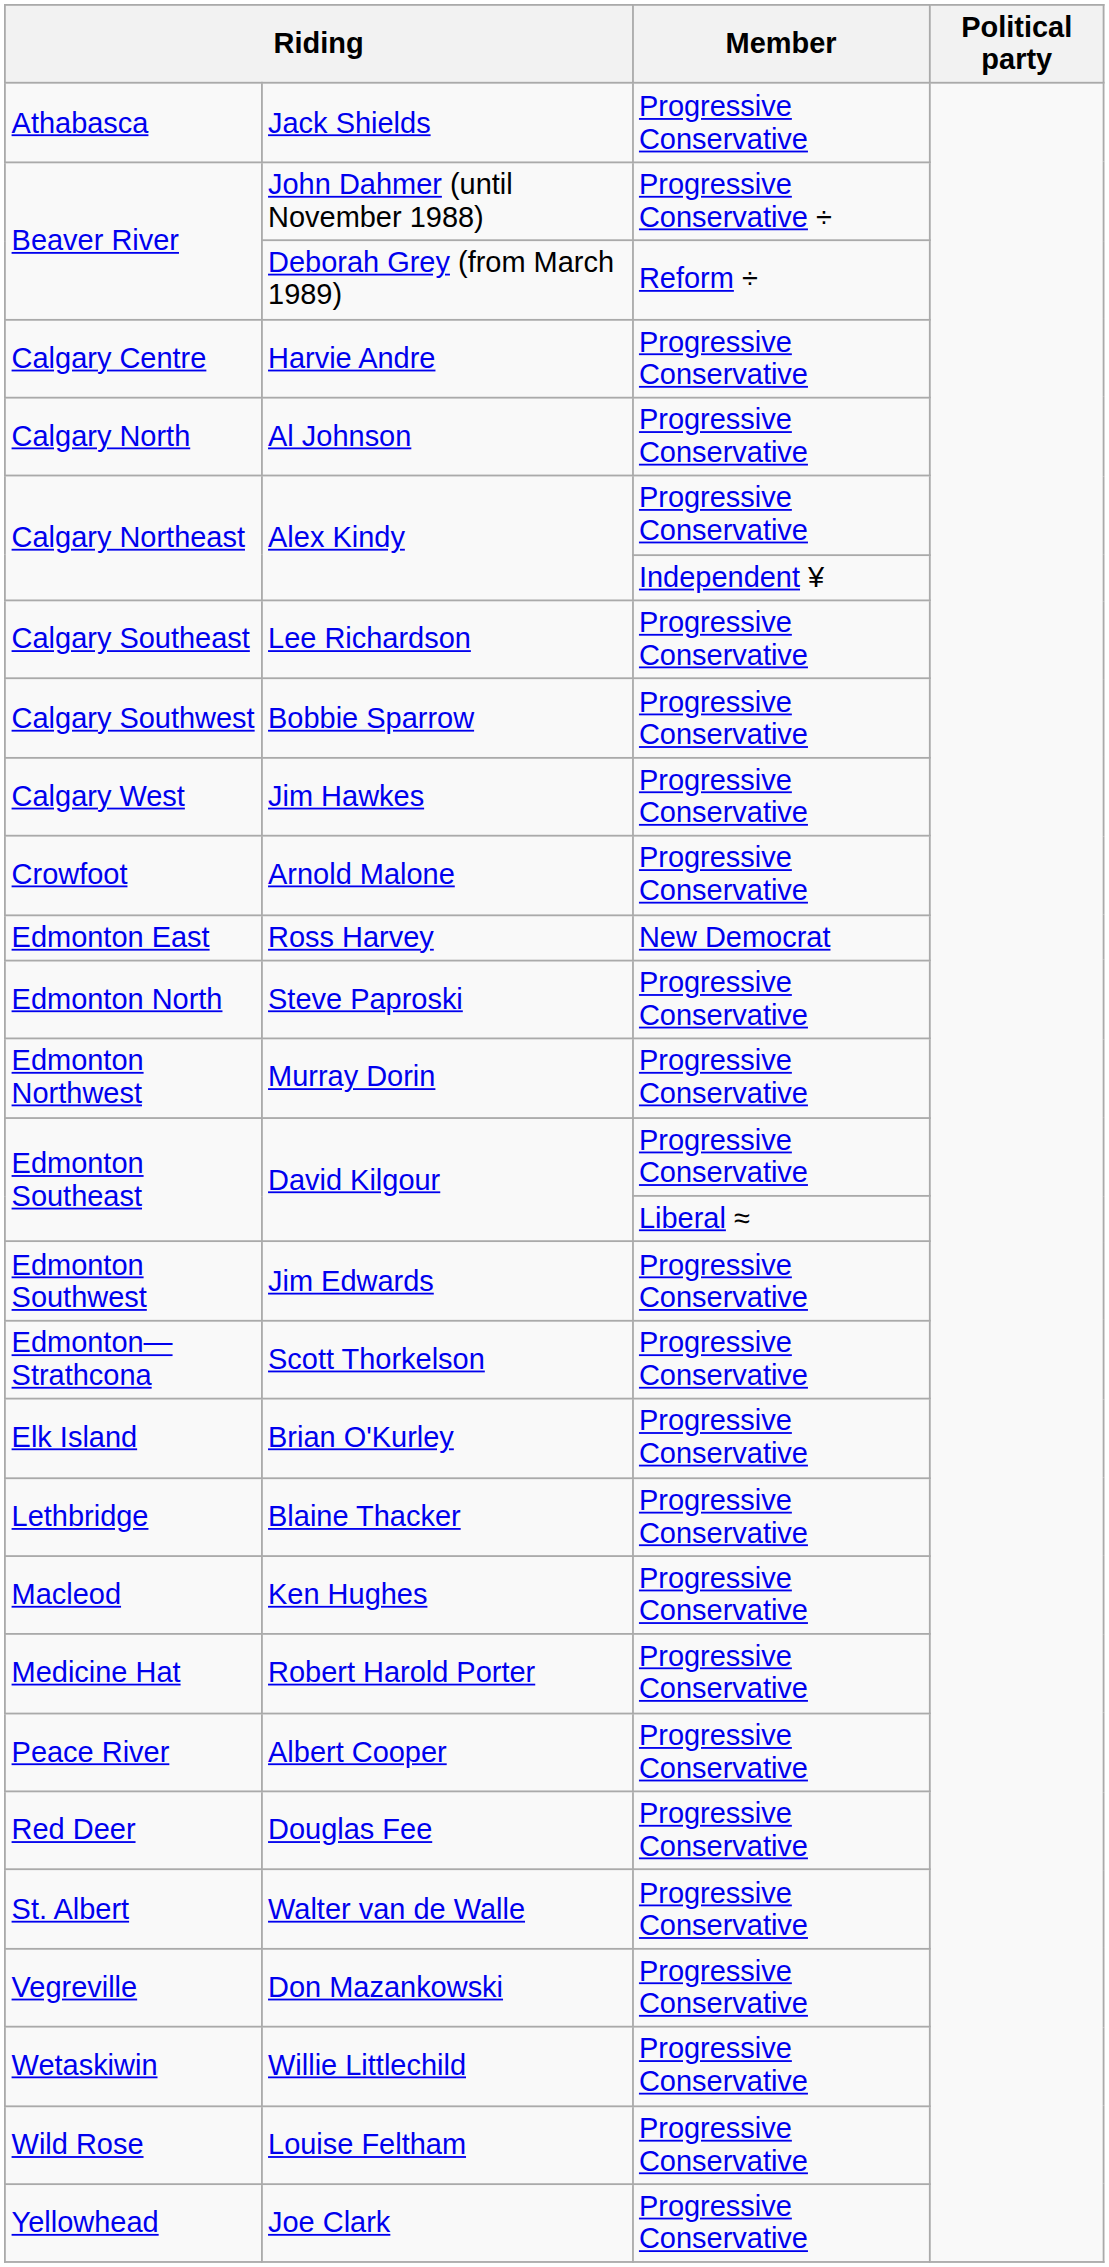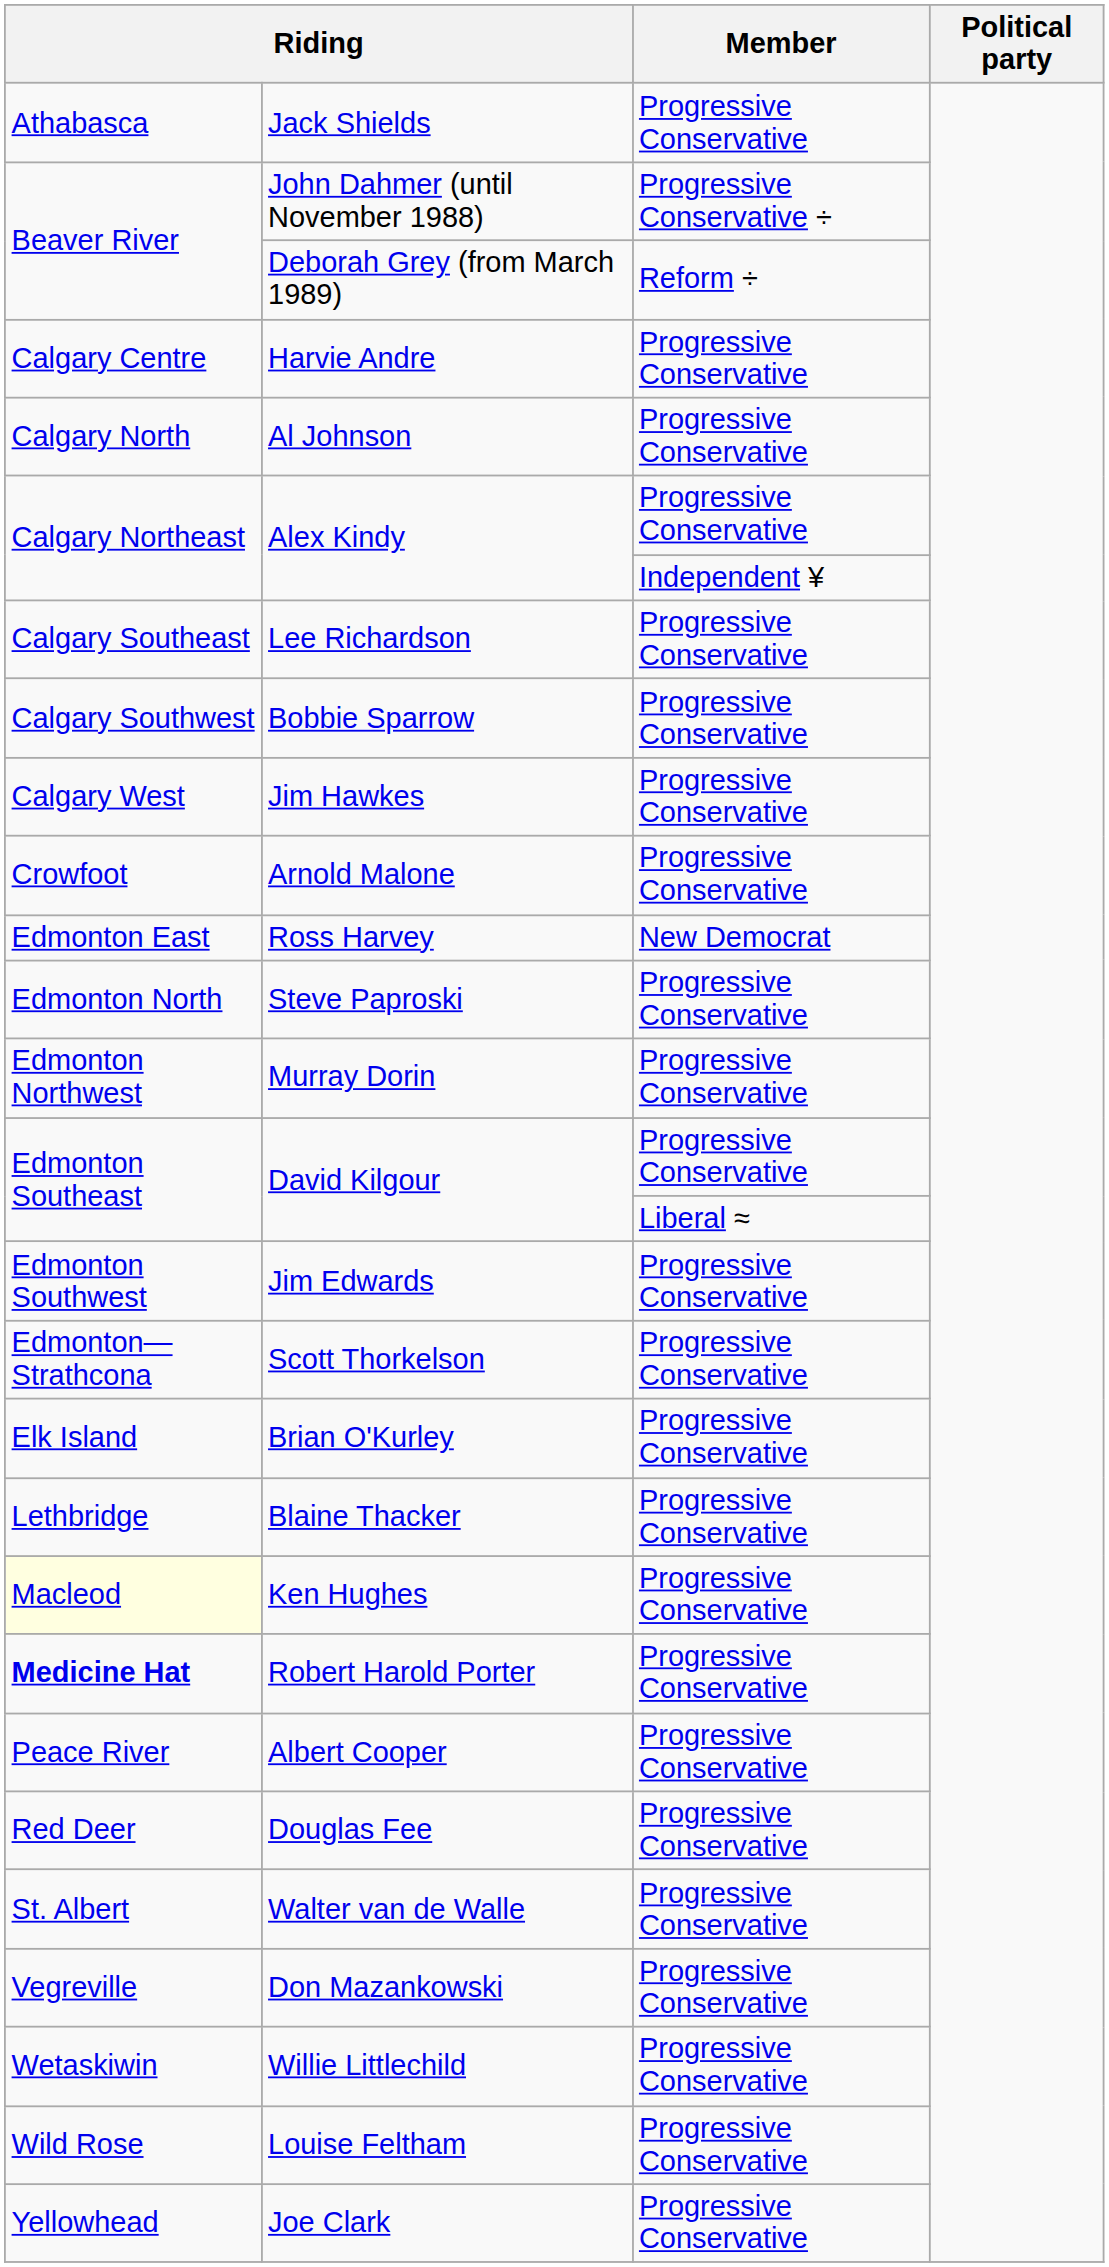(66, 1594) no background -> (66, 1594) lightyellow background
(96, 1673) normal -> (101, 1673) bold
